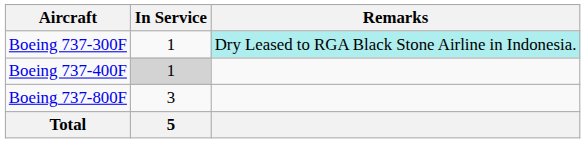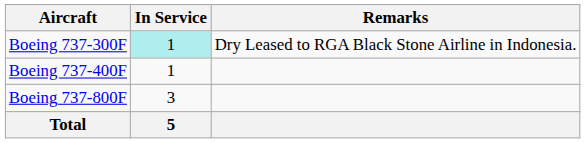(171, 44) no background -> (171, 44) paleturquoise background
(396, 44) paleturquoise background -> (396, 44) no background
(171, 71) lightgrey background -> (171, 71) no background
